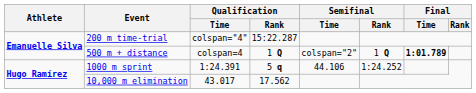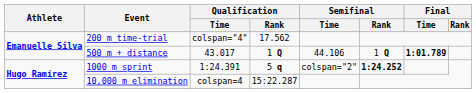(274, 39) 15:22.287 -> (274, 39) 17.562
(220, 53) colspan=4 -> (220, 53) 43.017
(329, 53) colspan="2" -> (329, 53) 44.106
(329, 67) 44.106 -> (329, 67) colspan="2"
(381, 67) normal -> (381, 67) bold
(220, 81) 43.017 -> (220, 81) colspan=4
(274, 81) 17.562 -> (274, 81) 15:22.287
